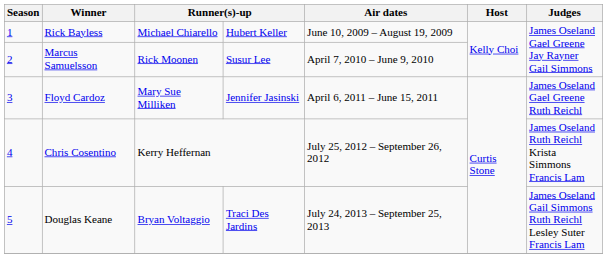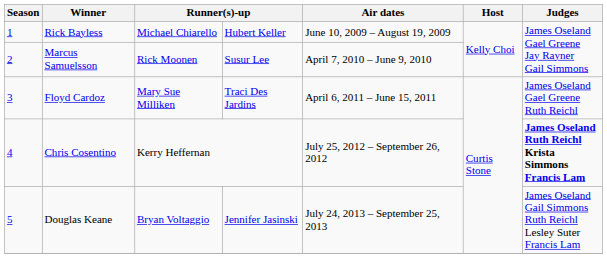(263, 97) Jennifer Jasinski -> (246, 97) Traci Des Jardins
(562, 152) normal -> (560, 152) bold
(247, 219) Traci Des Jardins -> (261, 219) Jennifer Jasinski
